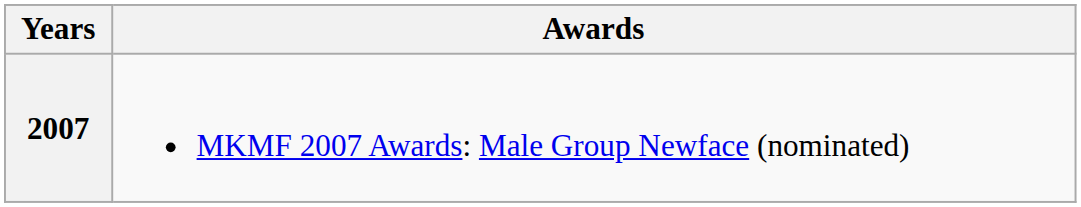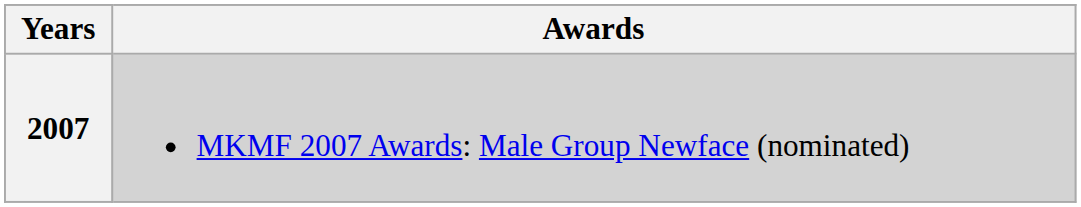(593, 145) no background -> (593, 145) lightgrey background
